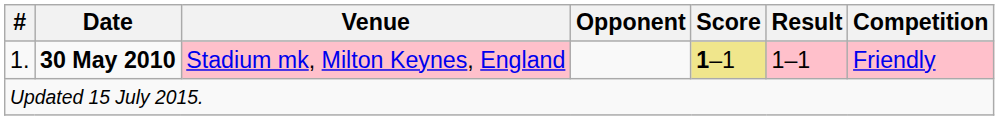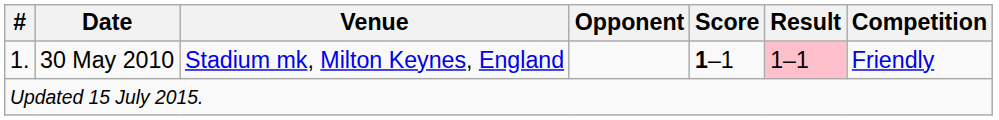(108, 59) bold -> (107, 59) normal
(376, 59) pink background -> (375, 59) no background
(716, 59) khaki background -> (714, 59) no background
(894, 59) pink background -> (893, 59) no background
